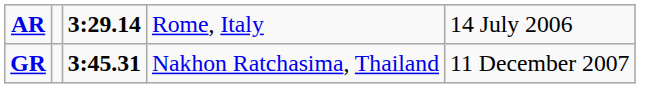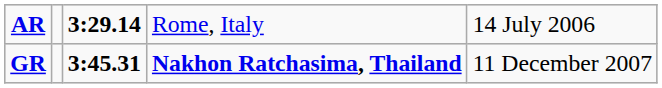(295, 63) normal -> (307, 63) bold
